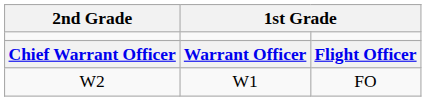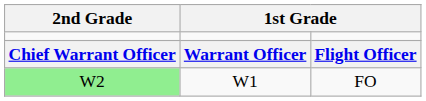(92, 81) no background -> (92, 81) lightgreen background
